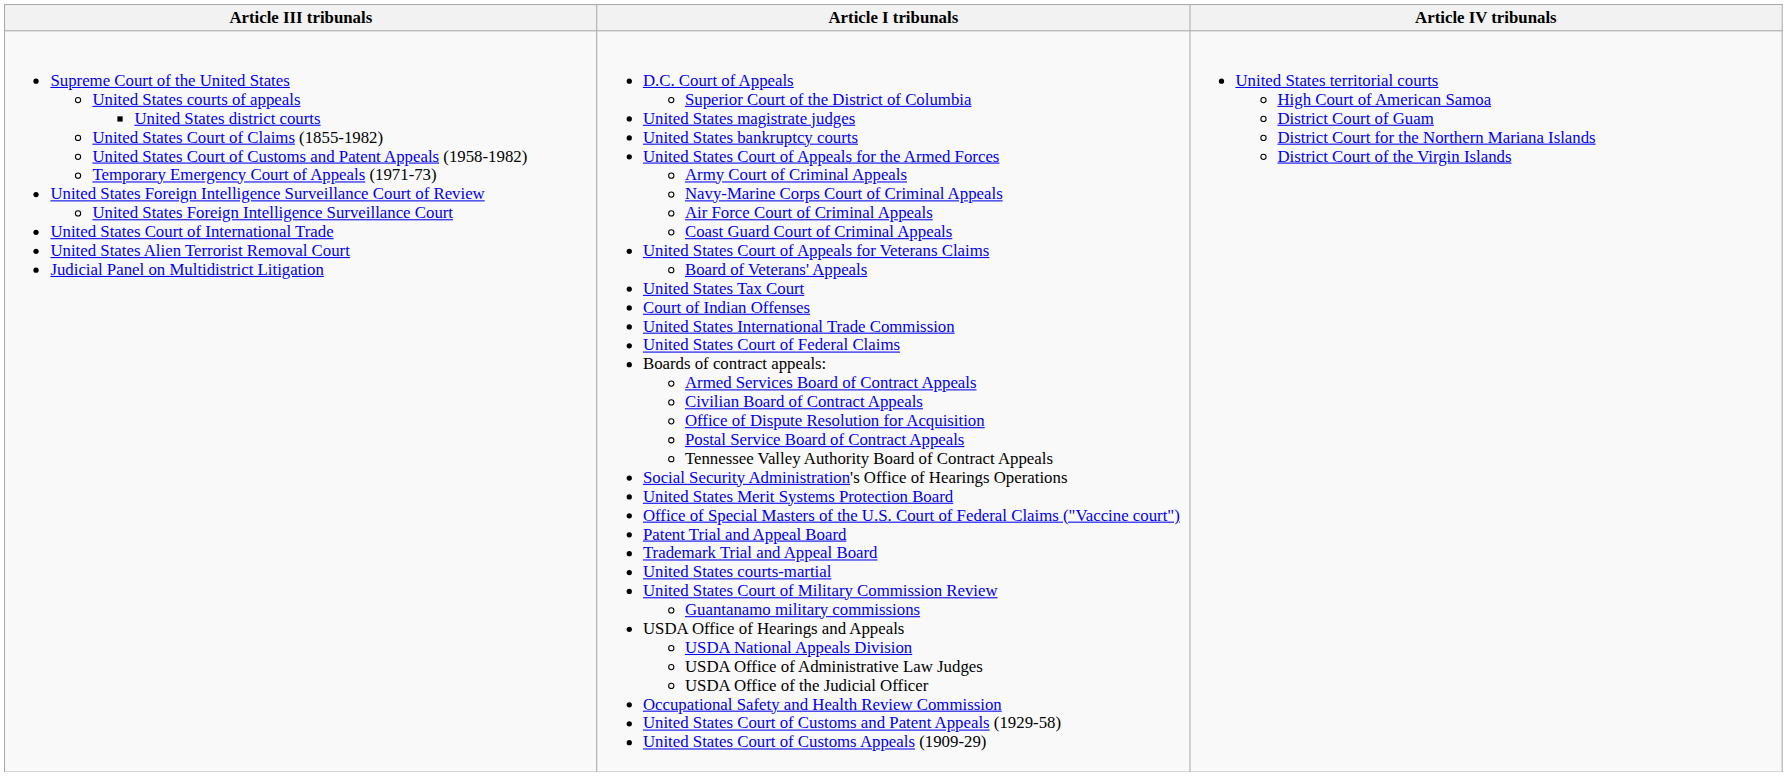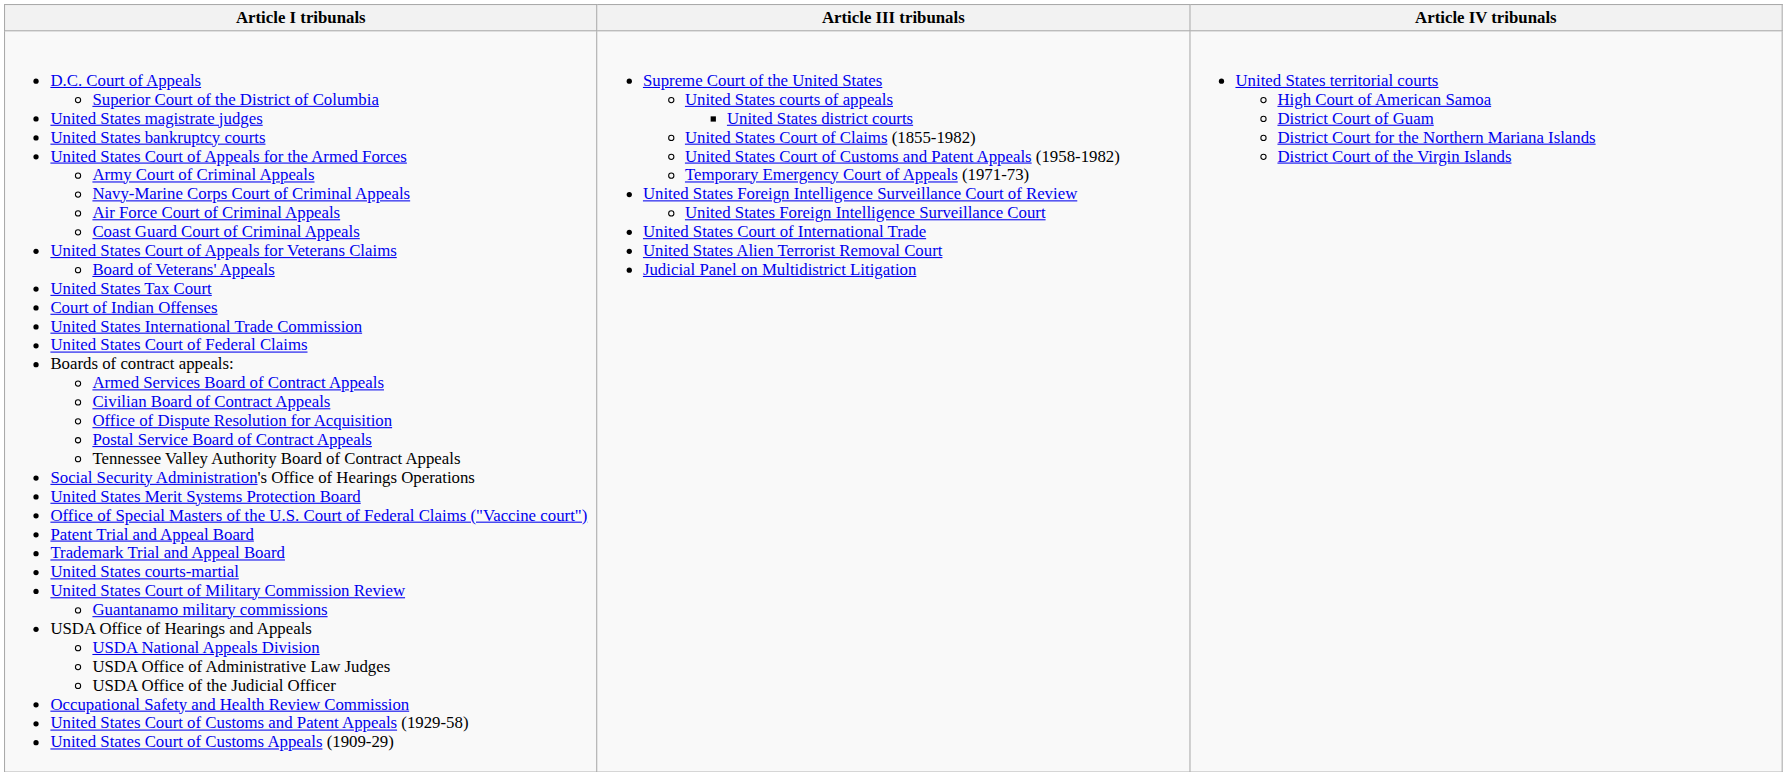columns swapped: (893, 17) <-> (301, 17)
